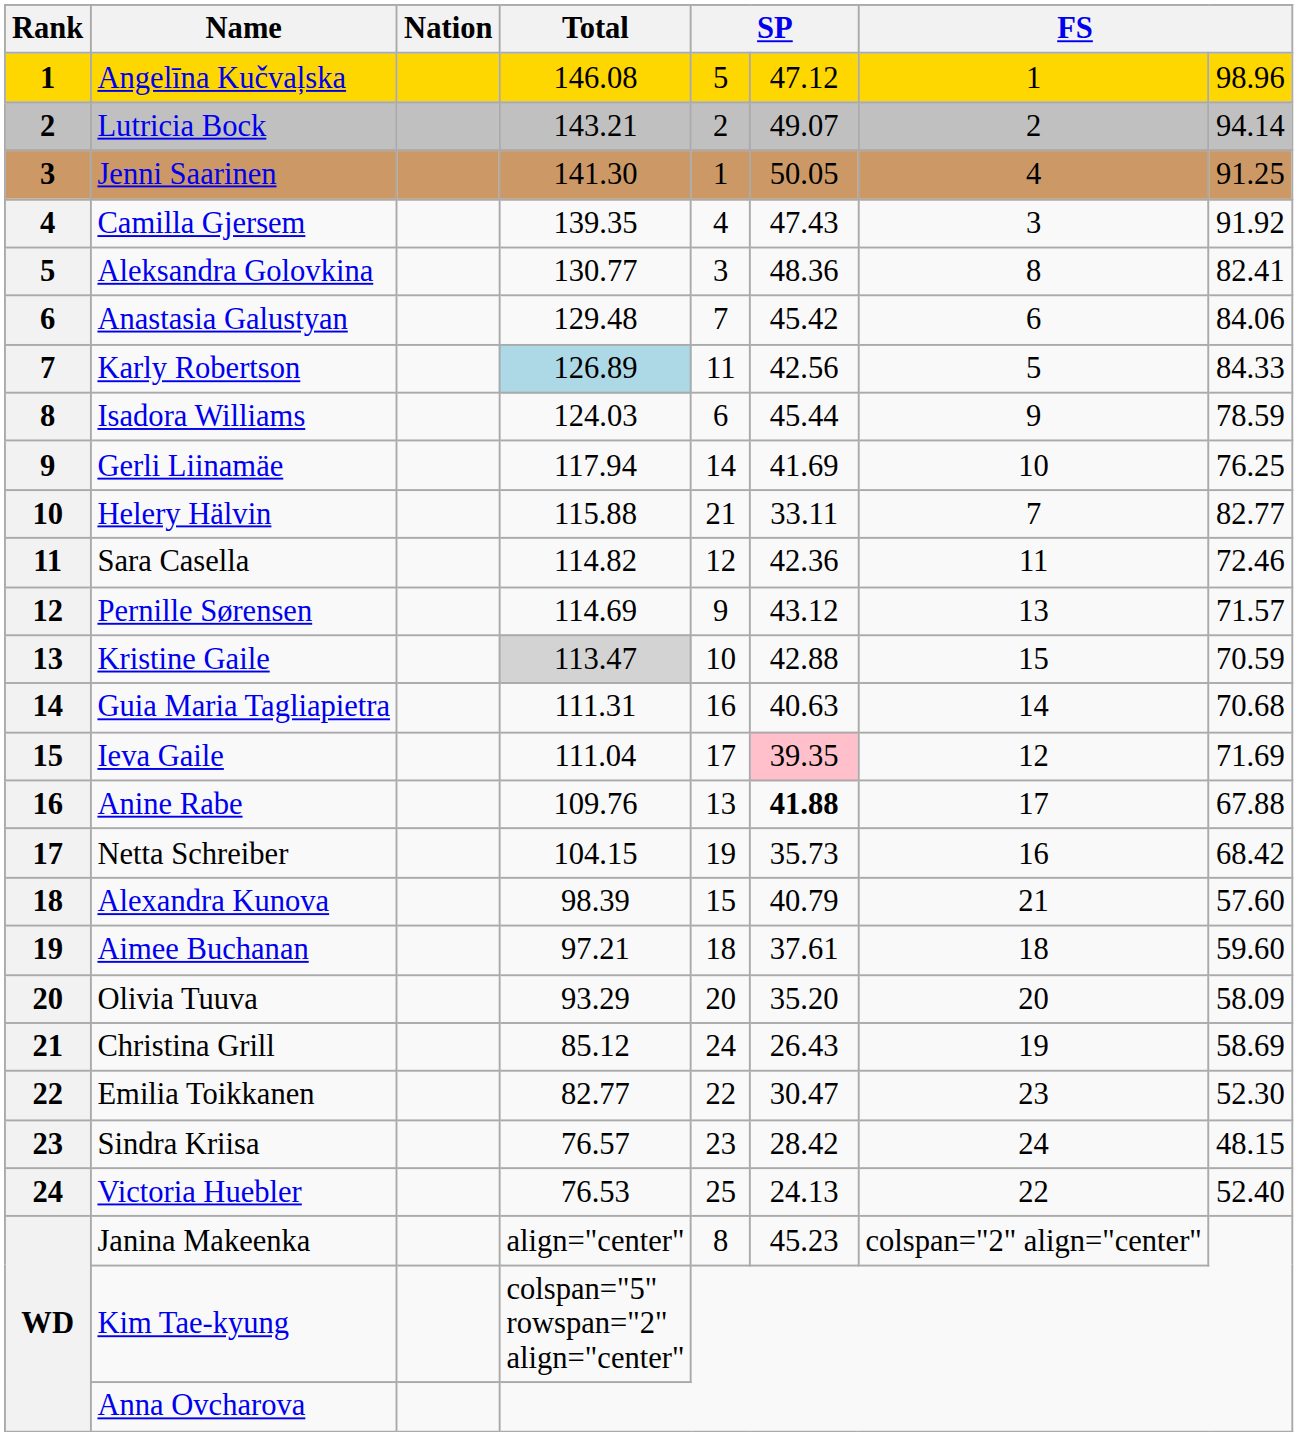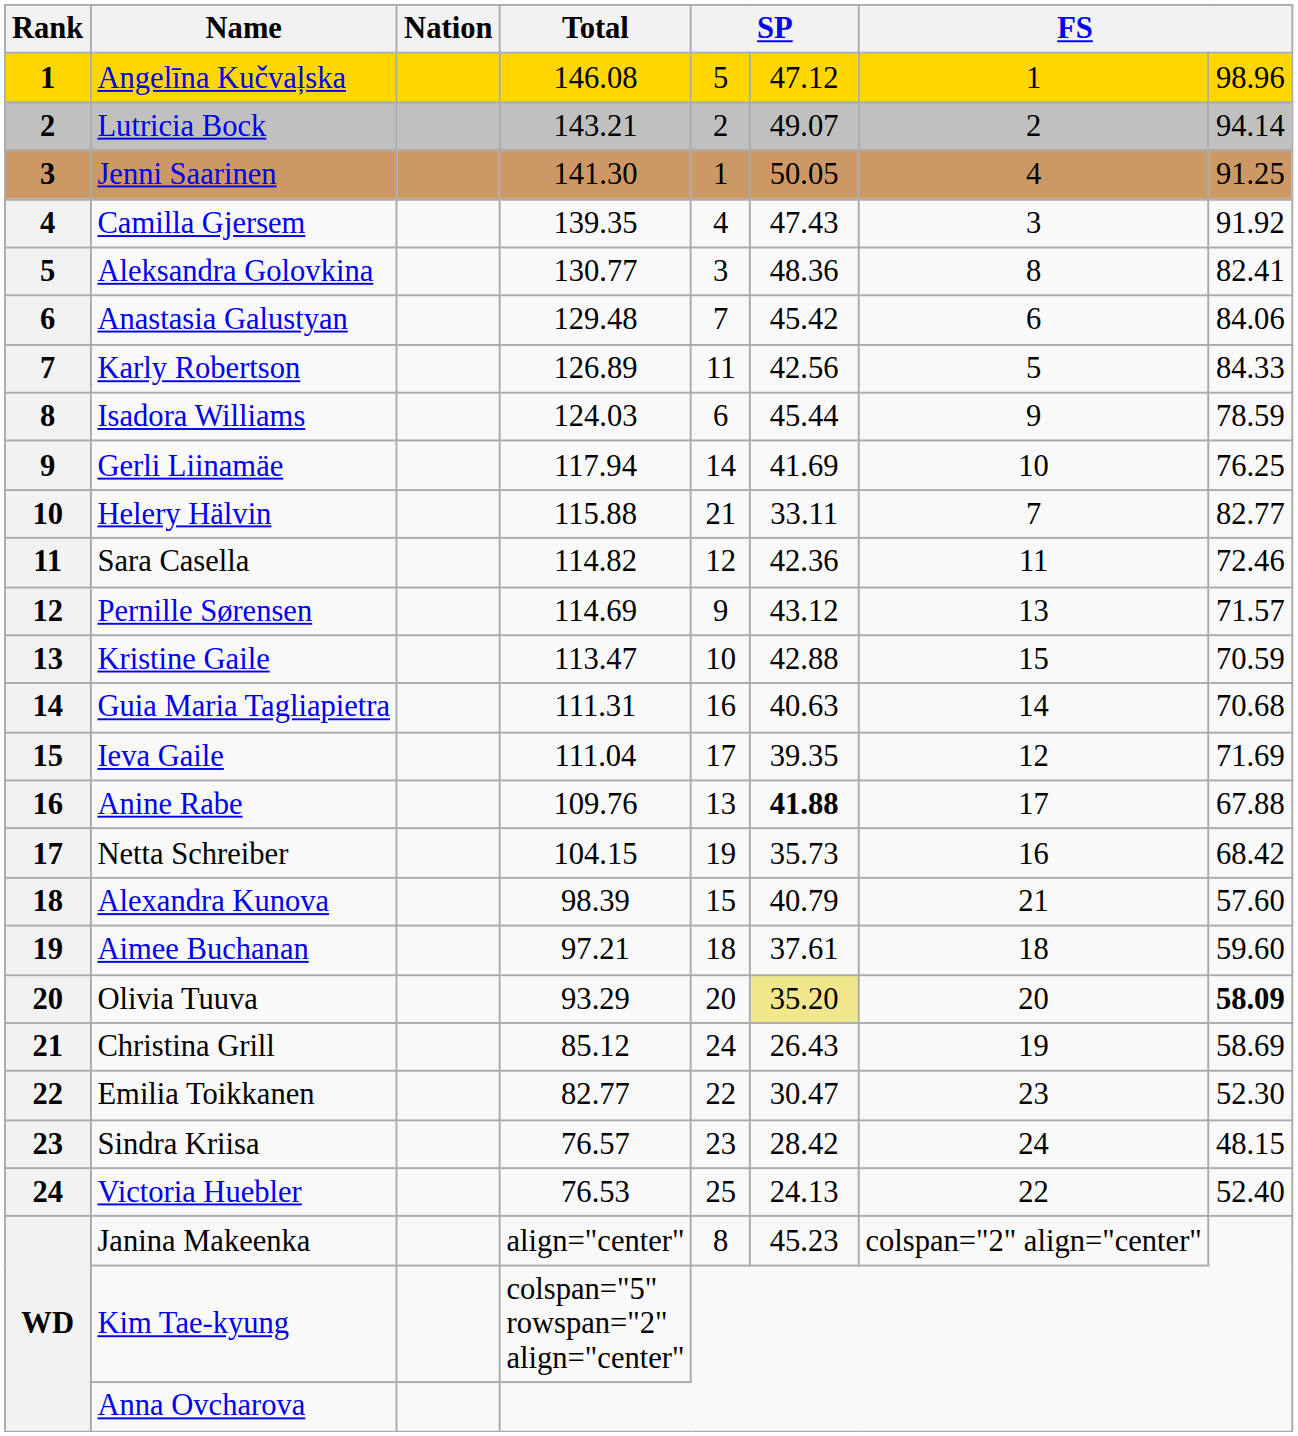(595, 367) lightblue background -> (595, 367) no background
(595, 658) lightgrey background -> (595, 658) no background
(804, 755) pink background -> (804, 755) no background
(804, 998) no background -> (804, 998) khaki background
(1250, 998) normal -> (1250, 998) bold
